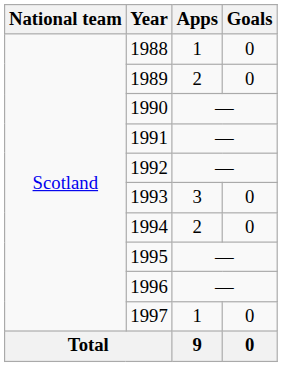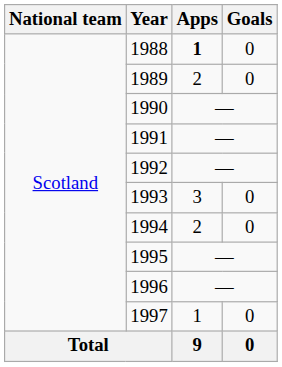(197, 49) normal -> (197, 49) bold
